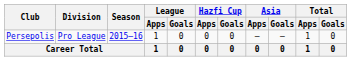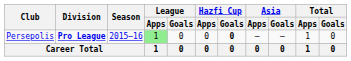(82, 37) normal -> (82, 37) bold
(156, 37) no background -> (156, 37) lightgreen background
(232, 37) normal -> (232, 37) bold
